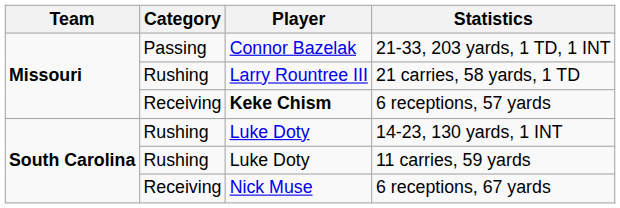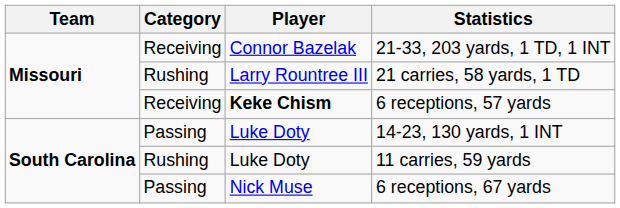(175, 47) Passing -> (182, 47) Receiving
(176, 132) Rushing -> (175, 132) Passing
(182, 188) Receiving -> (175, 188) Passing
